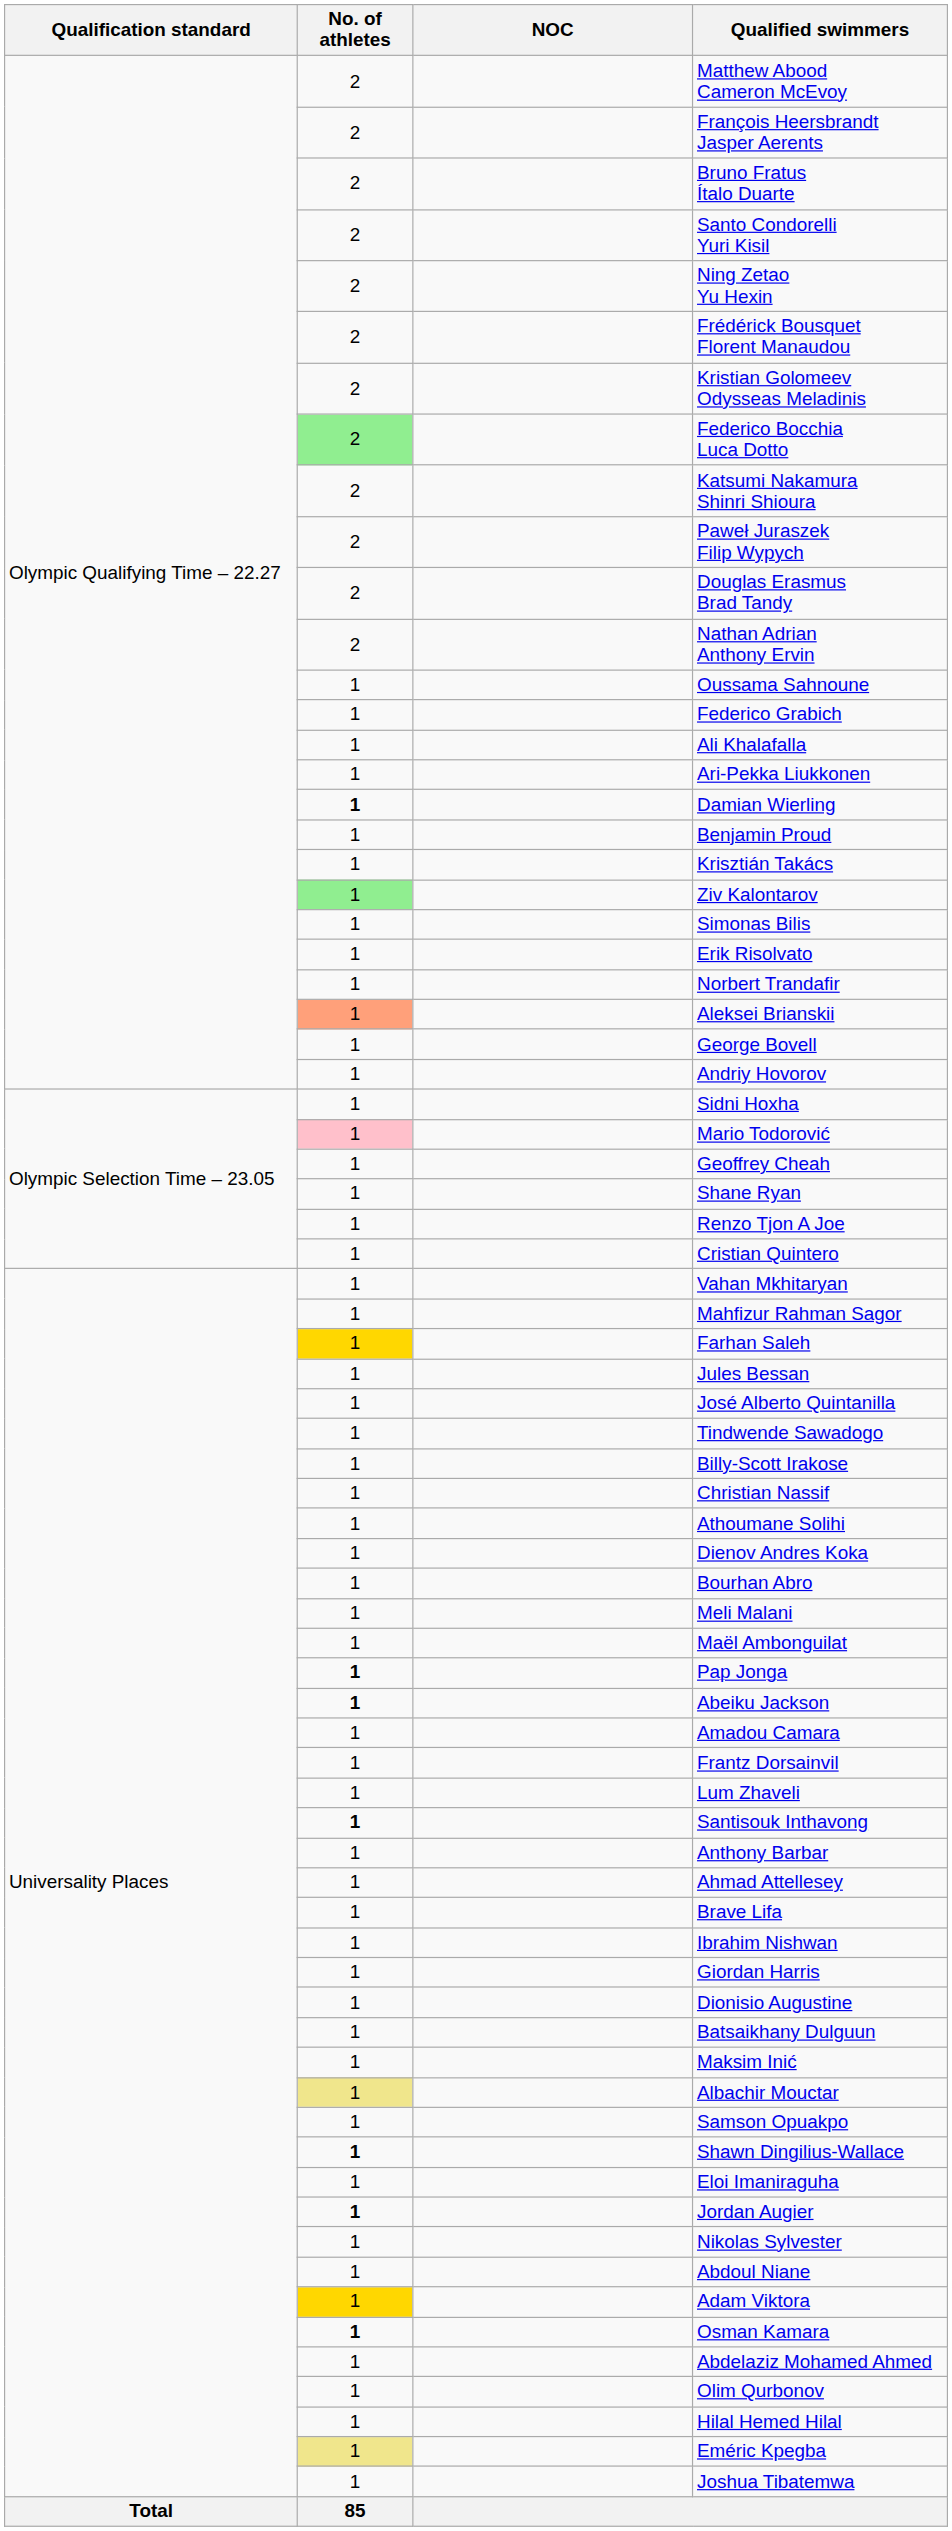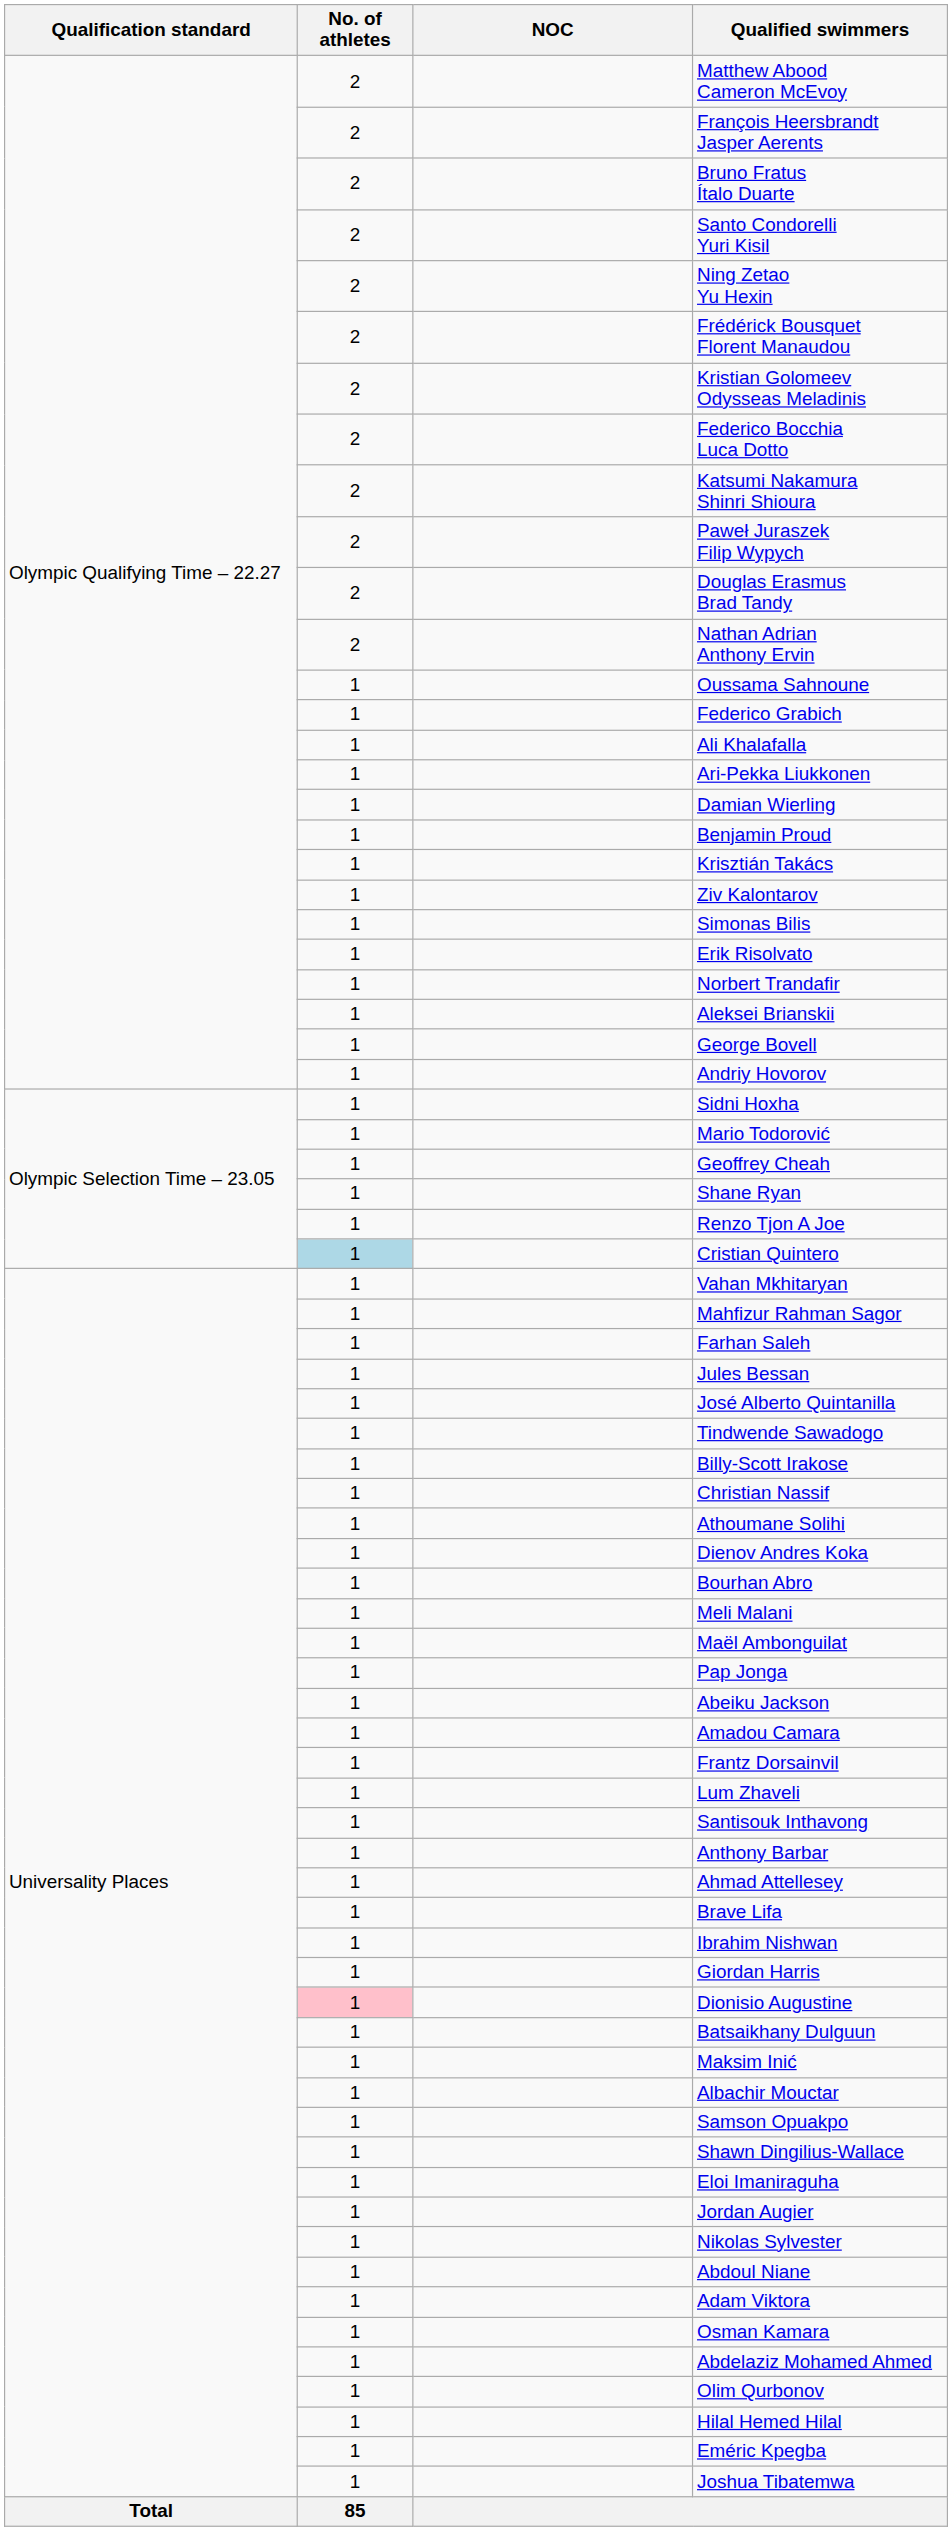(355, 439) lightgreen background -> (355, 439) no background
(355, 804) bold -> (355, 804) normal
(355, 894) lightgreen background -> (355, 894) no background
(355, 1014) lightsalmon background -> (355, 1014) no background
(355, 1133) pink background -> (355, 1133) no background
(355, 1253) no background -> (355, 1253) lightblue background
(355, 1343) gold background -> (355, 1343) no background
(355, 1672) bold -> (355, 1672) normal
(355, 1702) bold -> (355, 1702) normal
(355, 1822) bold -> (355, 1822) normal
(355, 2002) no background -> (355, 2002) pink background
(355, 2092) khaki background -> (355, 2092) no background
(355, 2152) bold -> (355, 2152) normal
(355, 2211) bold -> (355, 2211) normal
(355, 2301) gold background -> (355, 2301) no background
(355, 2331) bold -> (355, 2331) normal
(355, 2451) khaki background -> (355, 2451) no background
